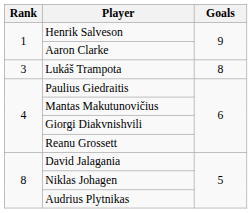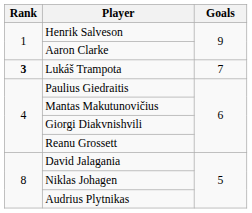(23, 69) normal -> (23, 69) bold
(220, 69) 8 -> (220, 69) 7
